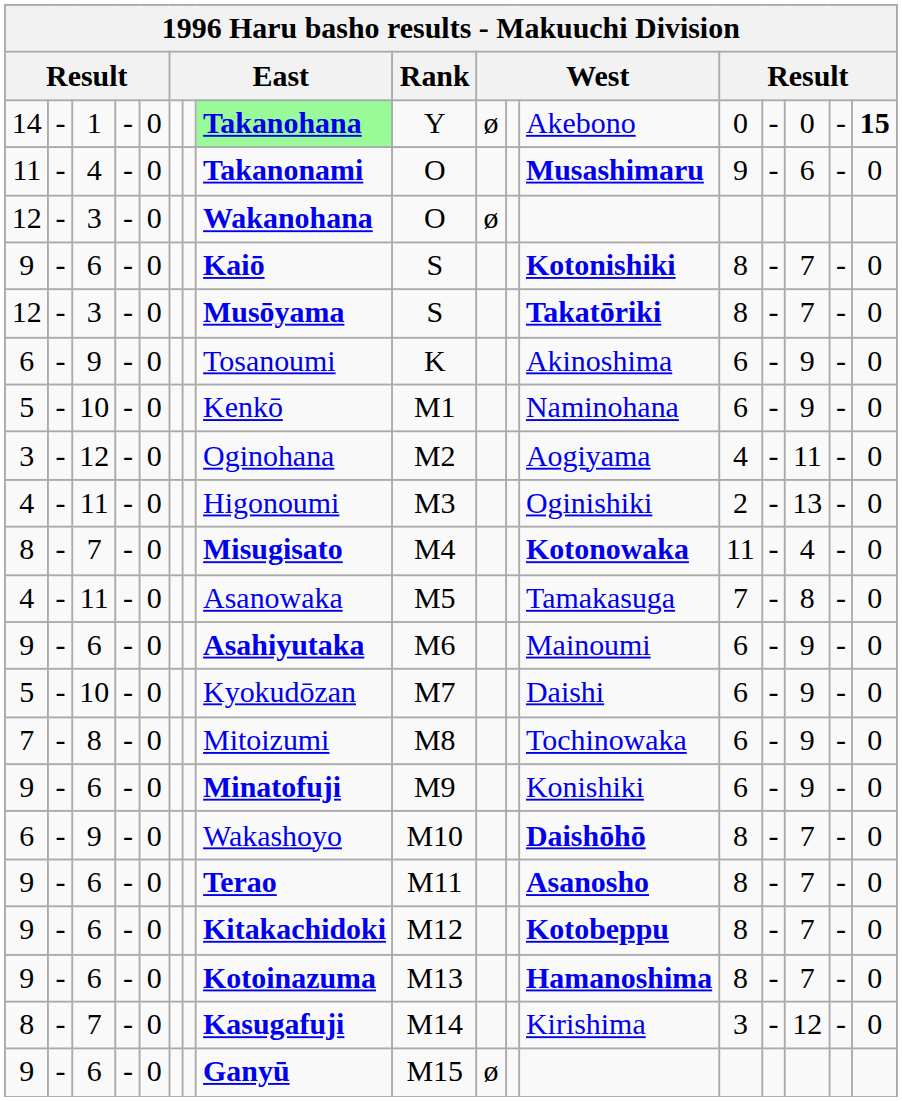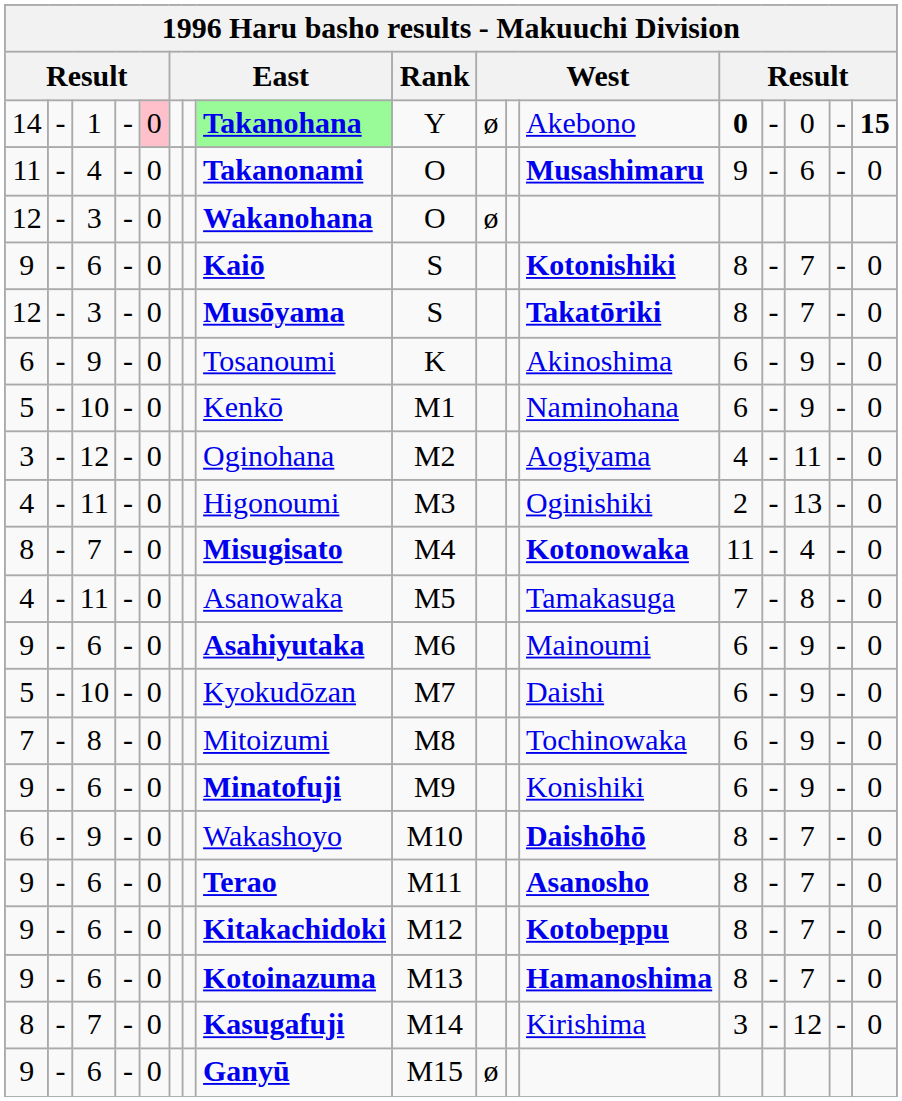(154, 123) no background -> (154, 123) pink background
(740, 123) normal -> (740, 123) bold
